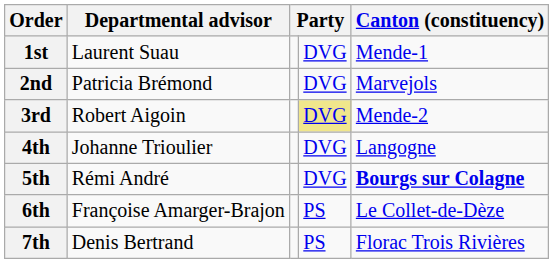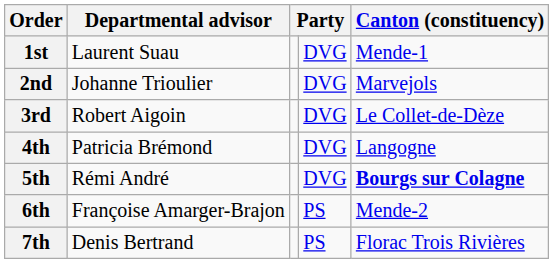(142, 83) Patricia Brémond -> (142, 83) Johanne Trioulier
(325, 115) khaki background -> (325, 115) no background
(392, 115) Mende-2 -> (430, 115) Le Collet-de-Dèze
(142, 147) Johanne Trioulier -> (142, 147) Patricia Brémond
(430, 210) Le Collet-de-Dèze -> (392, 210) Mende-2
